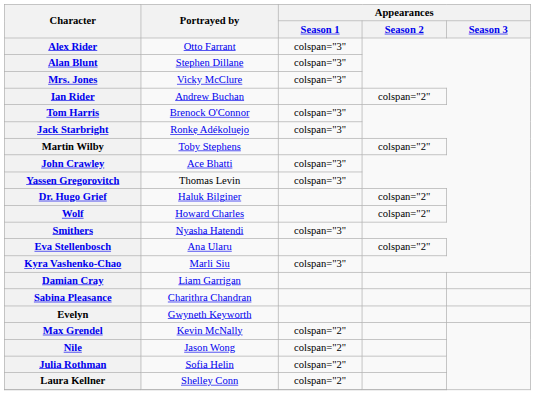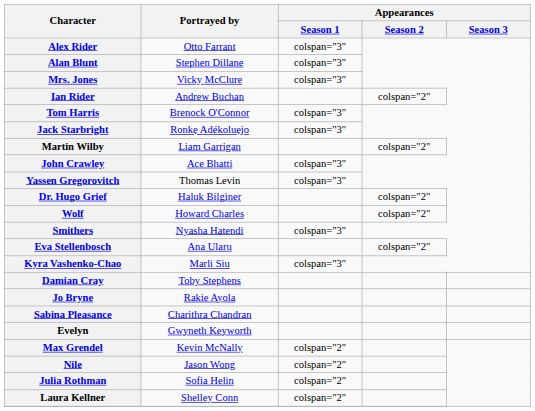(210, 146) Toby Stephens -> (210, 146) Liam Garrigan
(210, 280) Liam Garrigan -> (210, 280) Toby Stephens
+ row: (73, 297)
